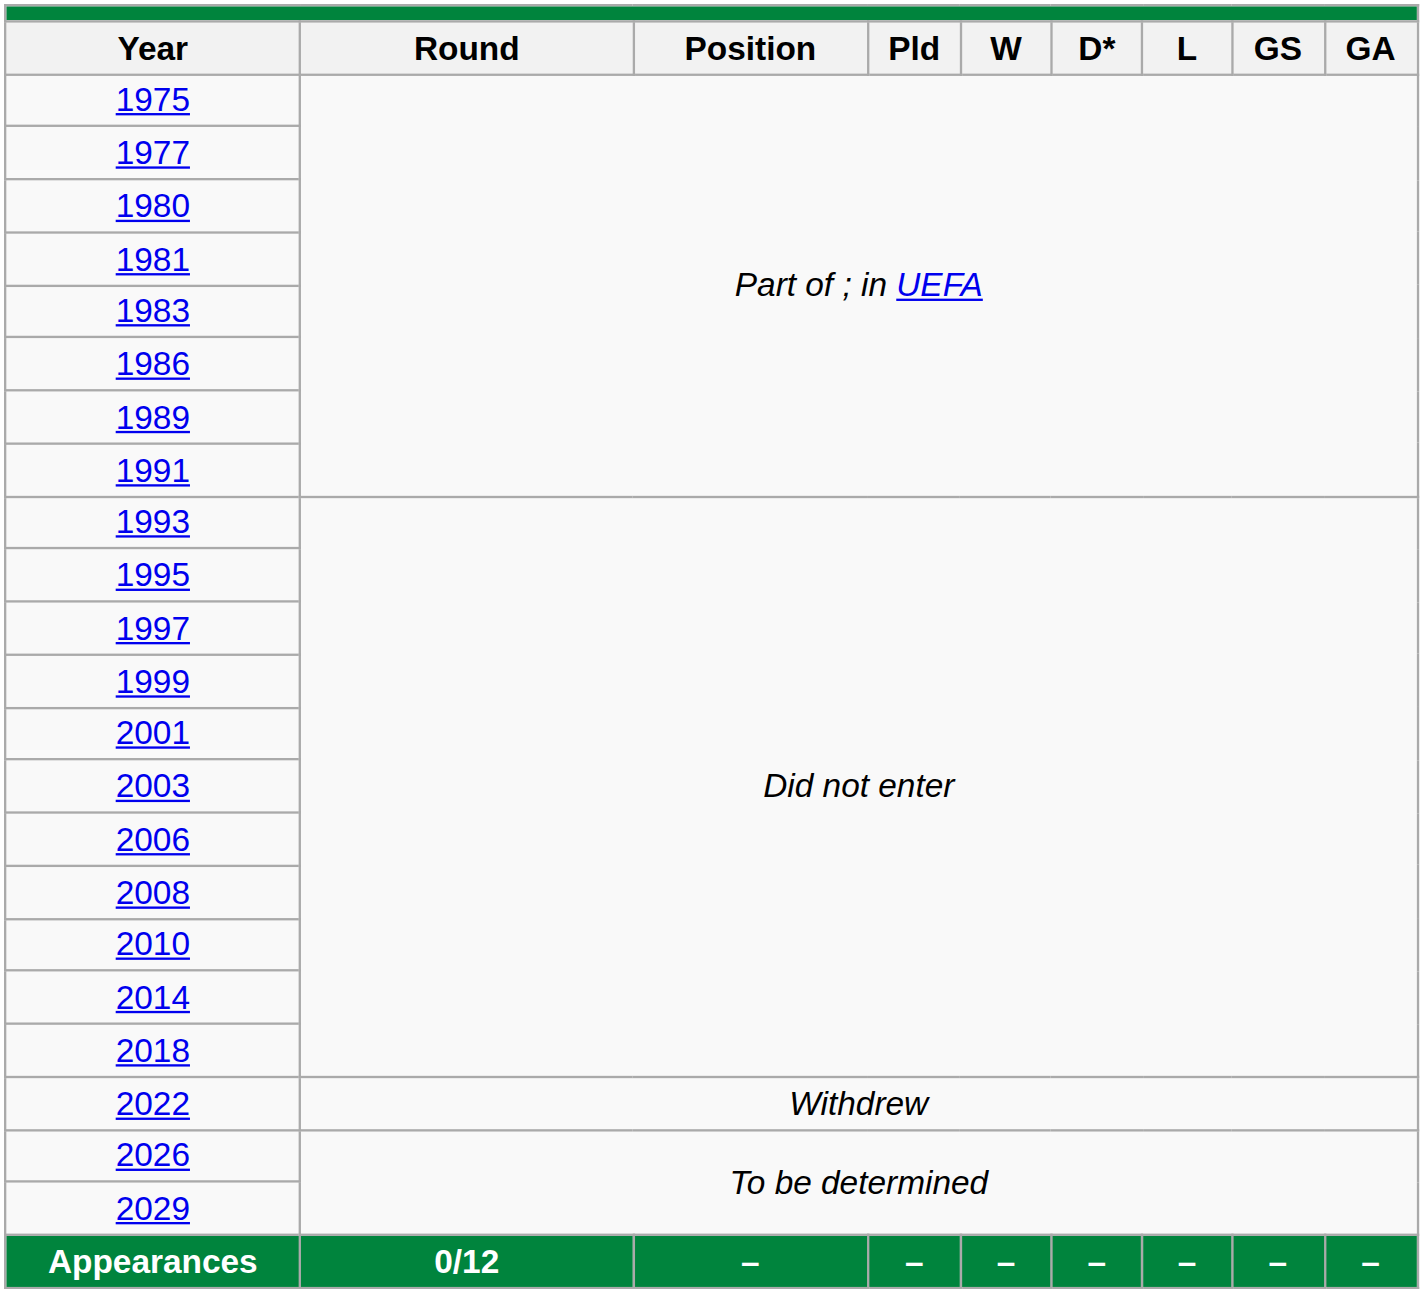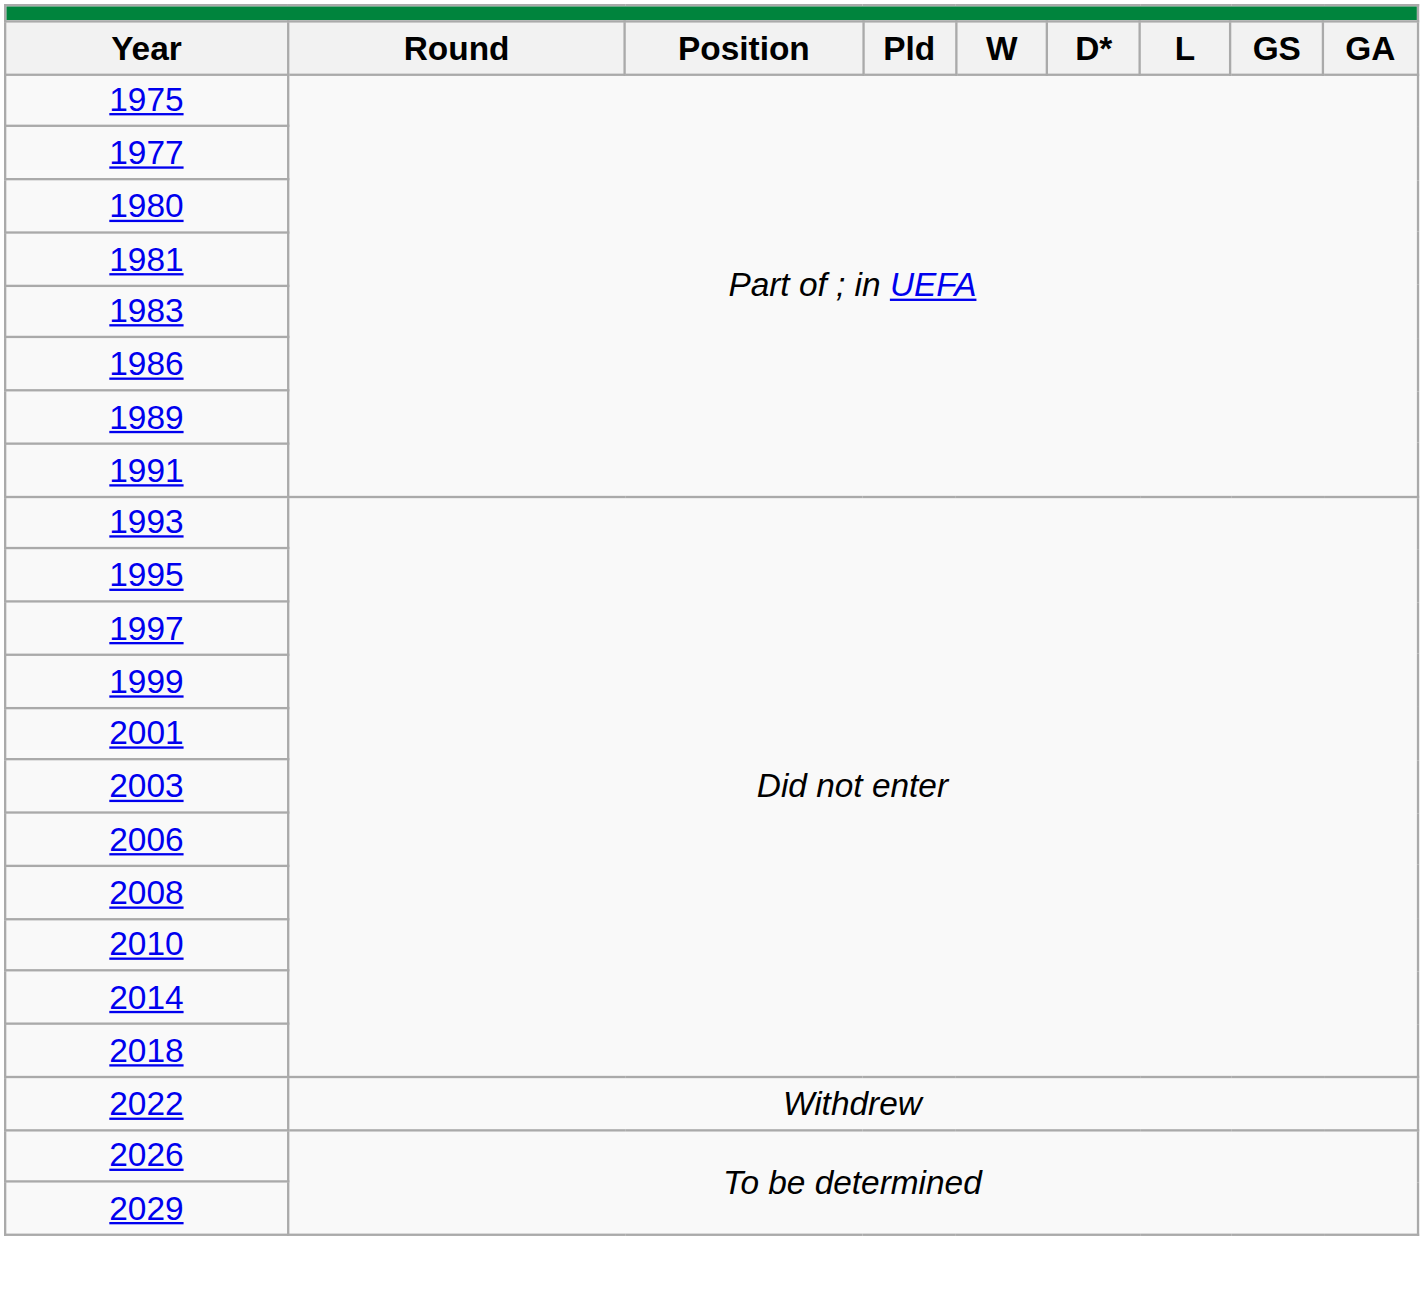- row: (153, 1262)
